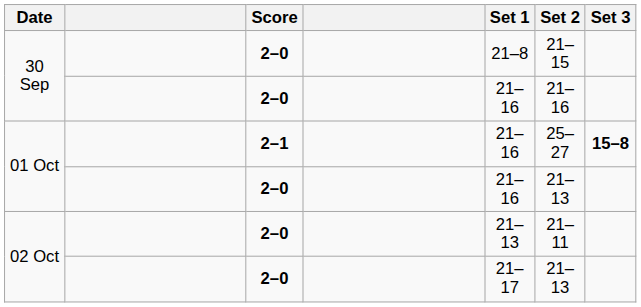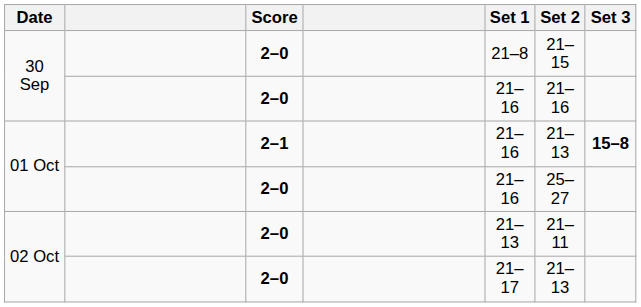(560, 143) 25–27 -> (560, 143) 21–13
(560, 188) 21–13 -> (560, 188) 25–27
